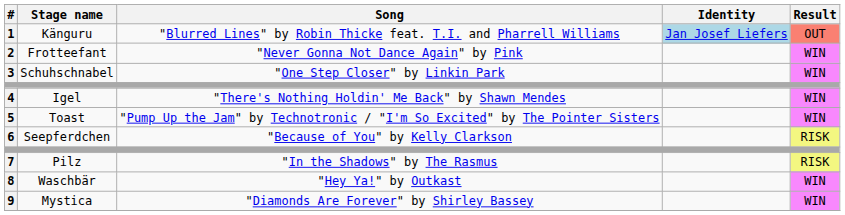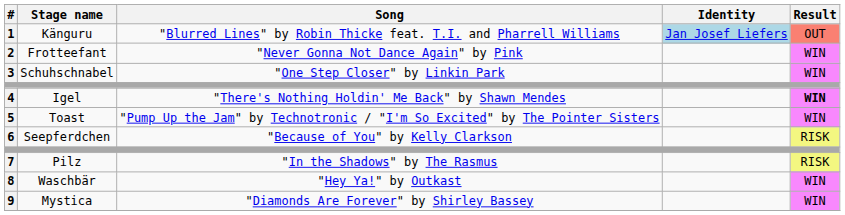(815, 98) normal -> (815, 98) bold
